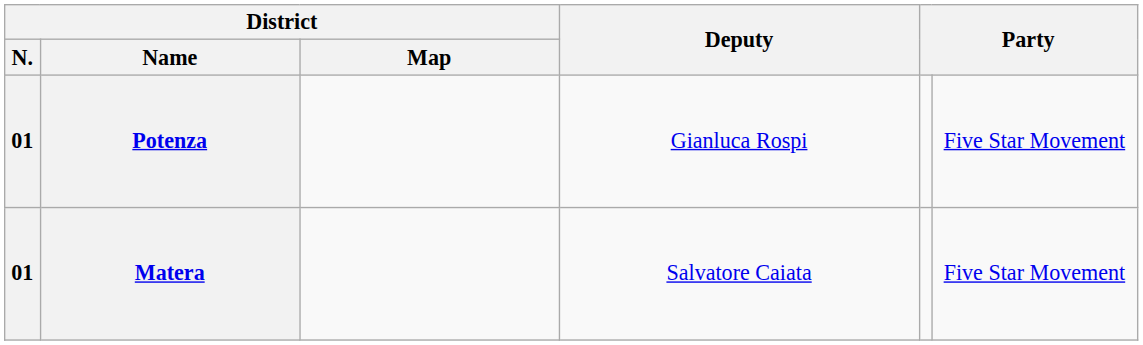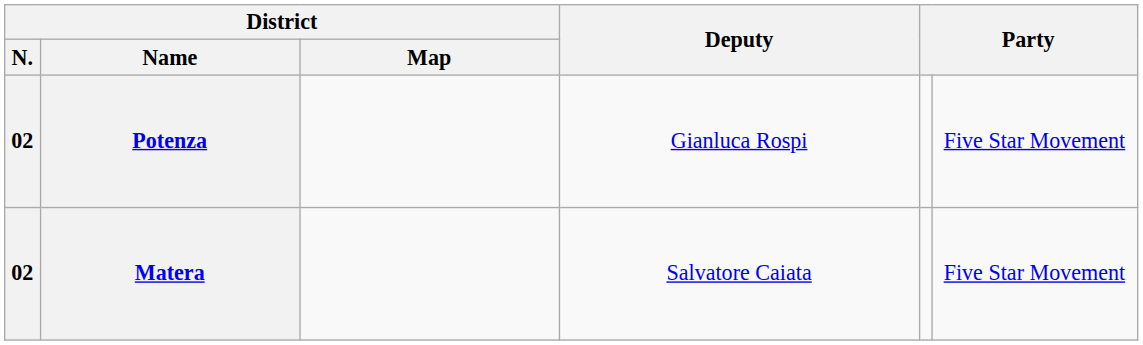(22, 140) 01 -> (22, 140) 02
(22, 273) 01 -> (22, 273) 02
